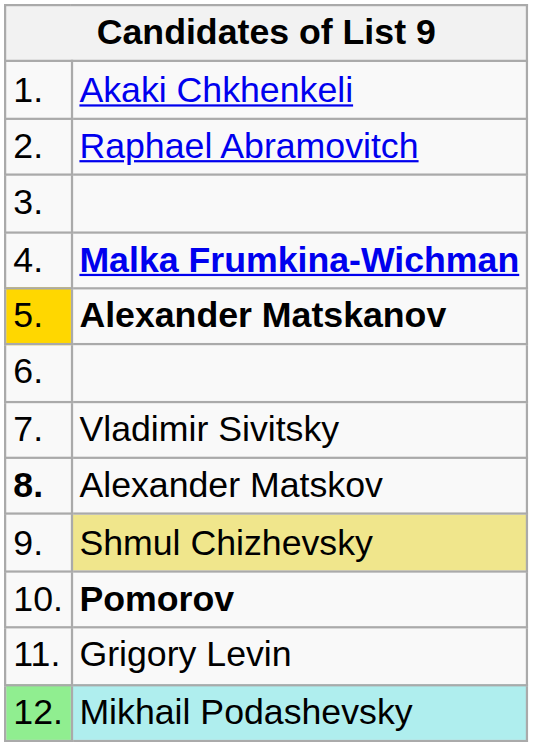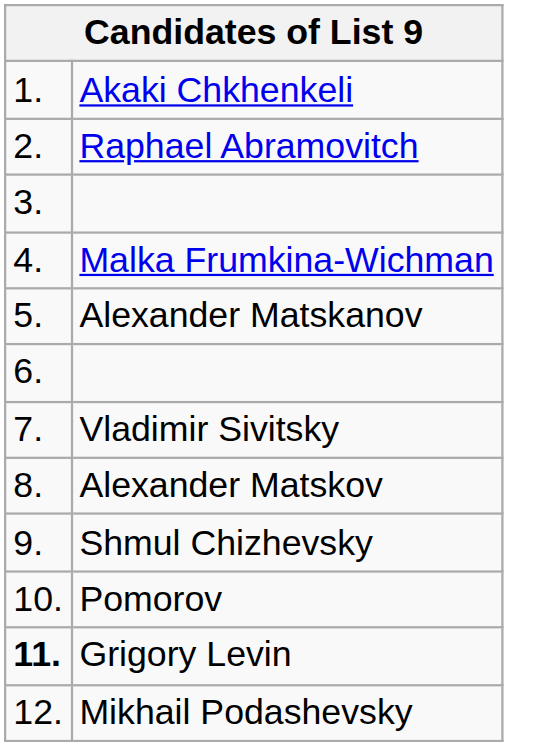(299, 259) bold -> (287, 259) normal
(28, 315) gold background -> (28, 315) no background
(263, 315) bold -> (251, 315) normal
(28, 485) bold -> (28, 485) normal
(226, 542) khaki background -> (226, 542) no background
(157, 598) bold -> (151, 598) normal
(37, 655) normal -> (37, 655) bold
(38, 711) lightgreen background -> (38, 711) no background
(246, 711) paleturquoise background -> (246, 711) no background
